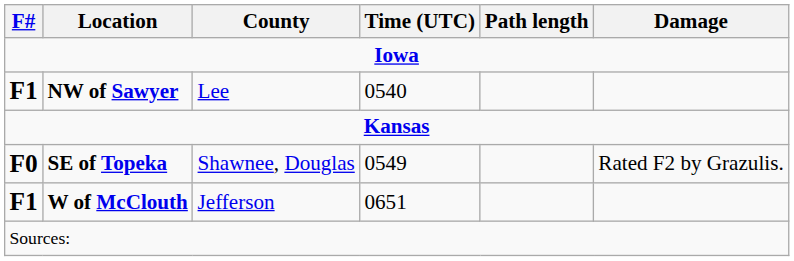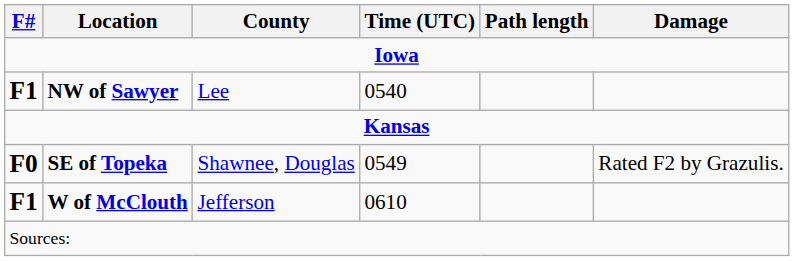(386, 201) 0651 -> (386, 201) 0610
